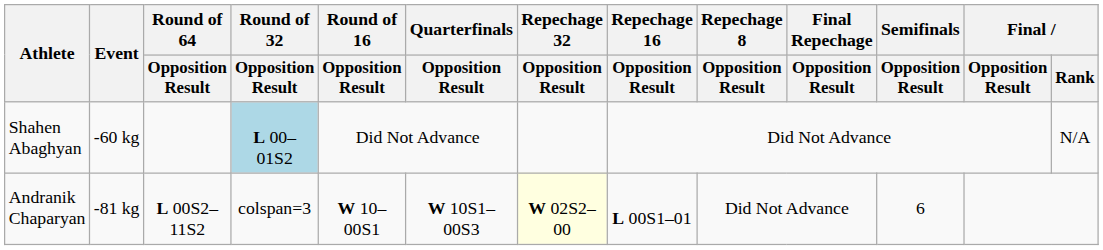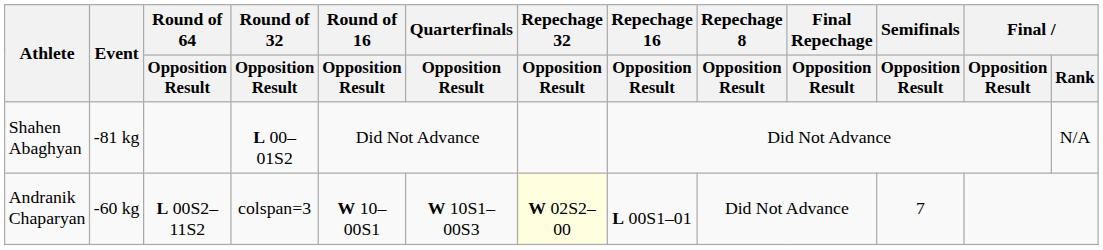(117, 137) -60 kg -> (117, 137) -81 kg
(275, 148) lightblue background -> (275, 148) no background
(117, 208) -81 kg -> (117, 208) -60 kg
(920, 208) 6 -> (920, 208) 7
